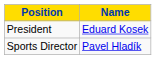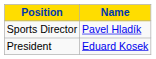rows swapped: (29, 29) <-> (42, 46)
